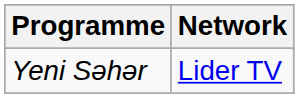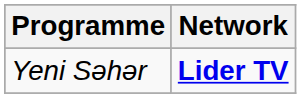(230, 70) normal -> (233, 70) bold
